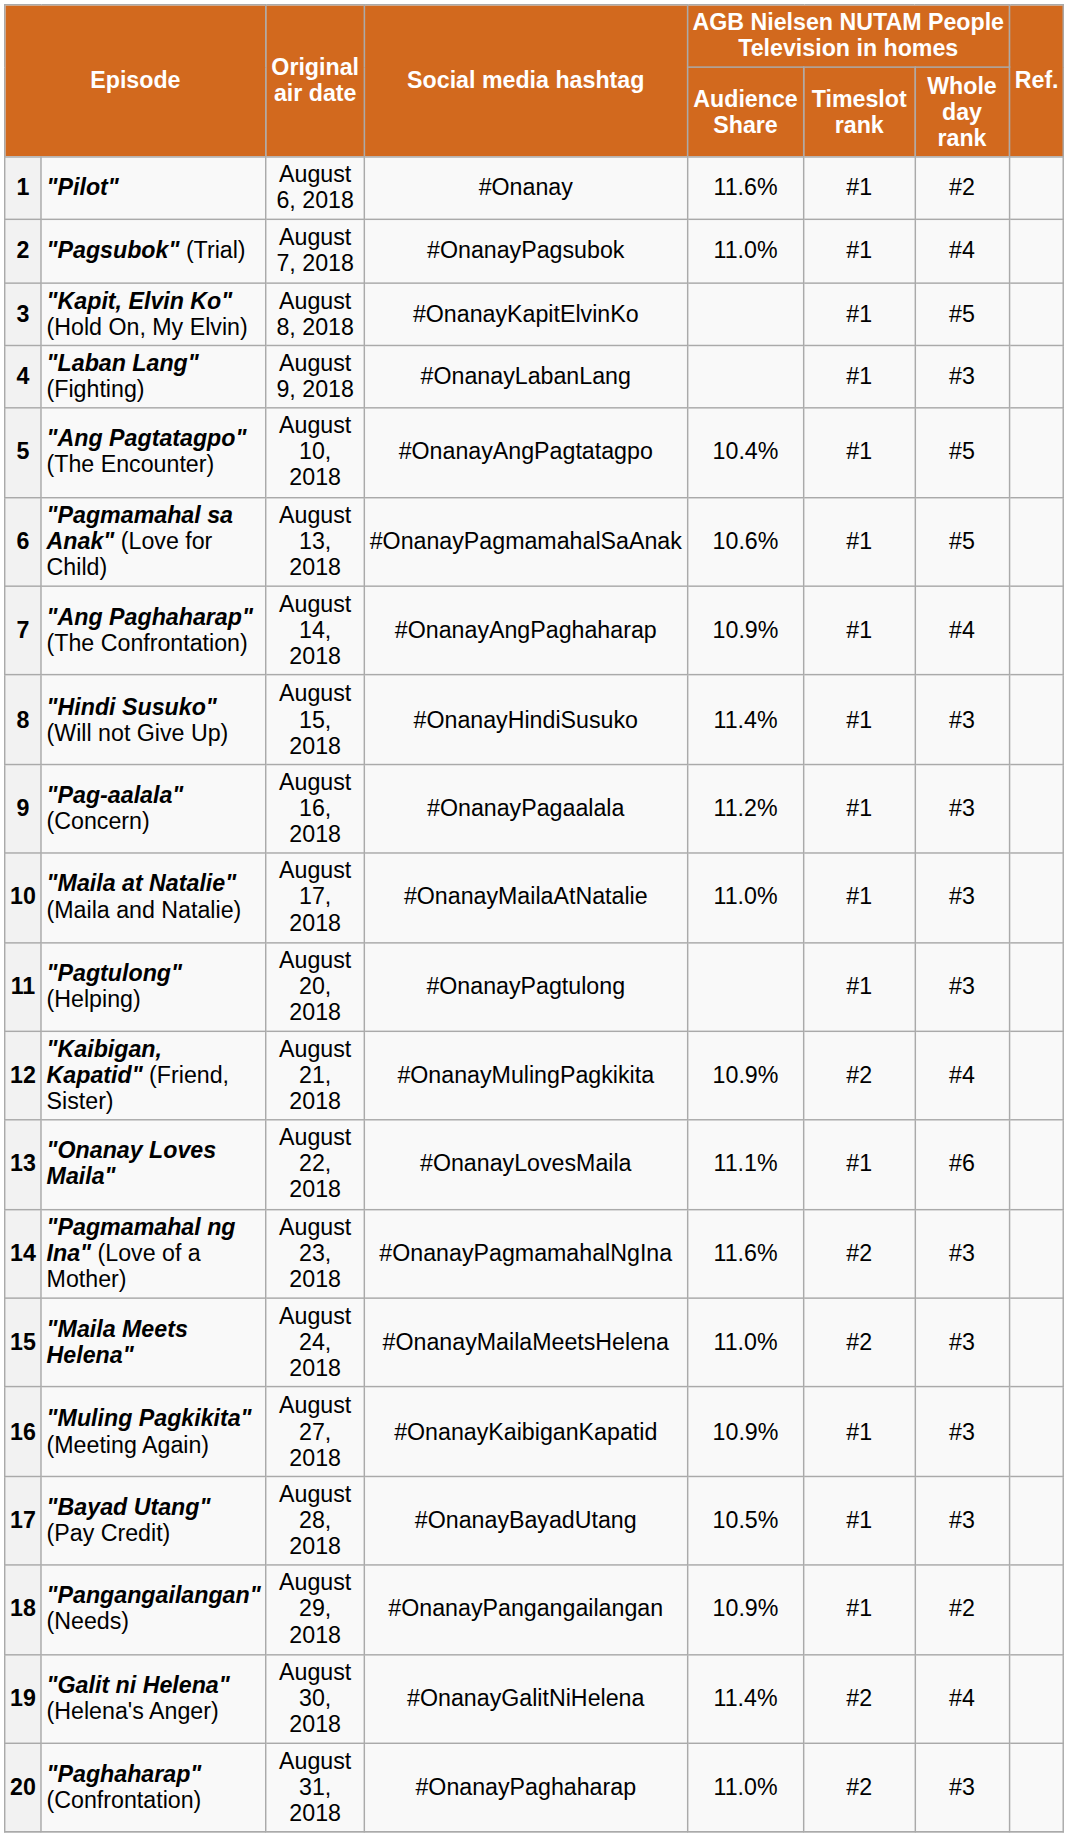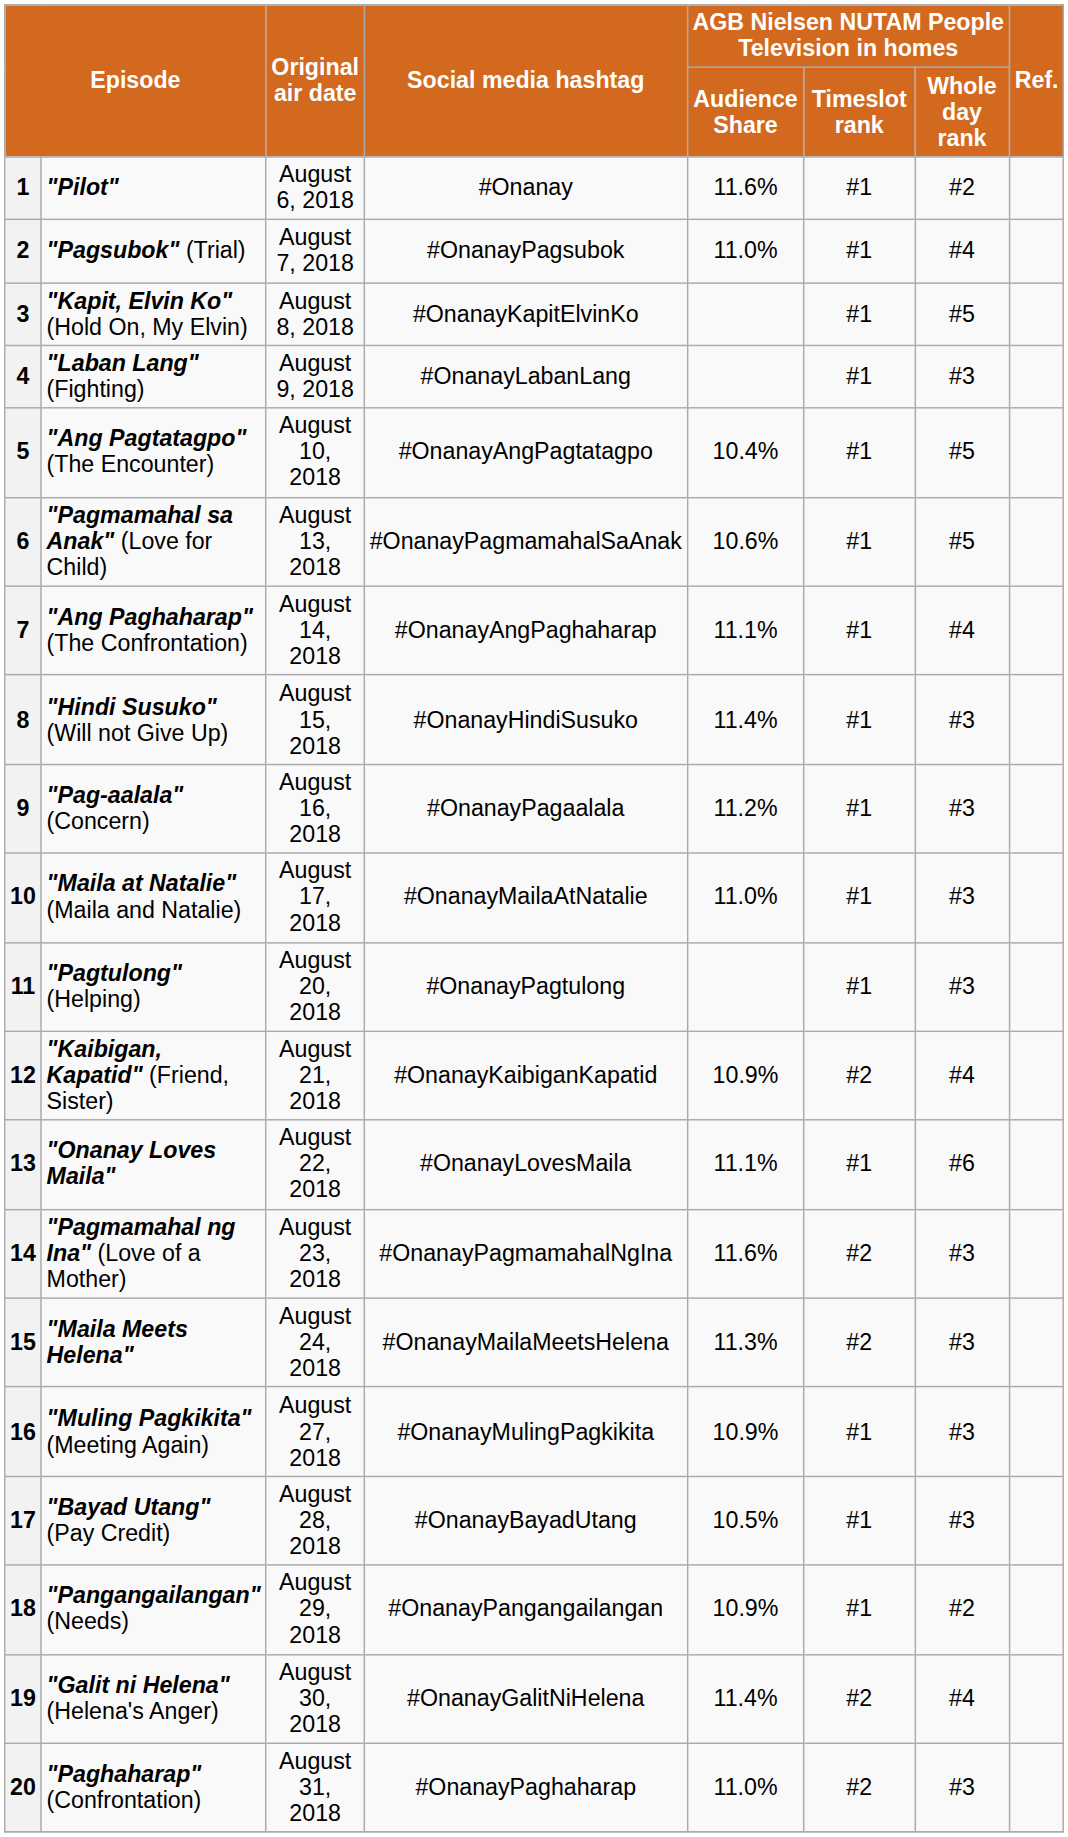(745, 630) 10.9% -> (745, 630) 11.1%
(526, 1075) #OnanayMulingPagkikita -> (526, 1075) #OnanayKaibiganKapatid
(745, 1342) 11.0% -> (745, 1342) 11.3%
(526, 1431) #OnanayKaibiganKapatid -> (526, 1431) #OnanayMulingPagkikita
